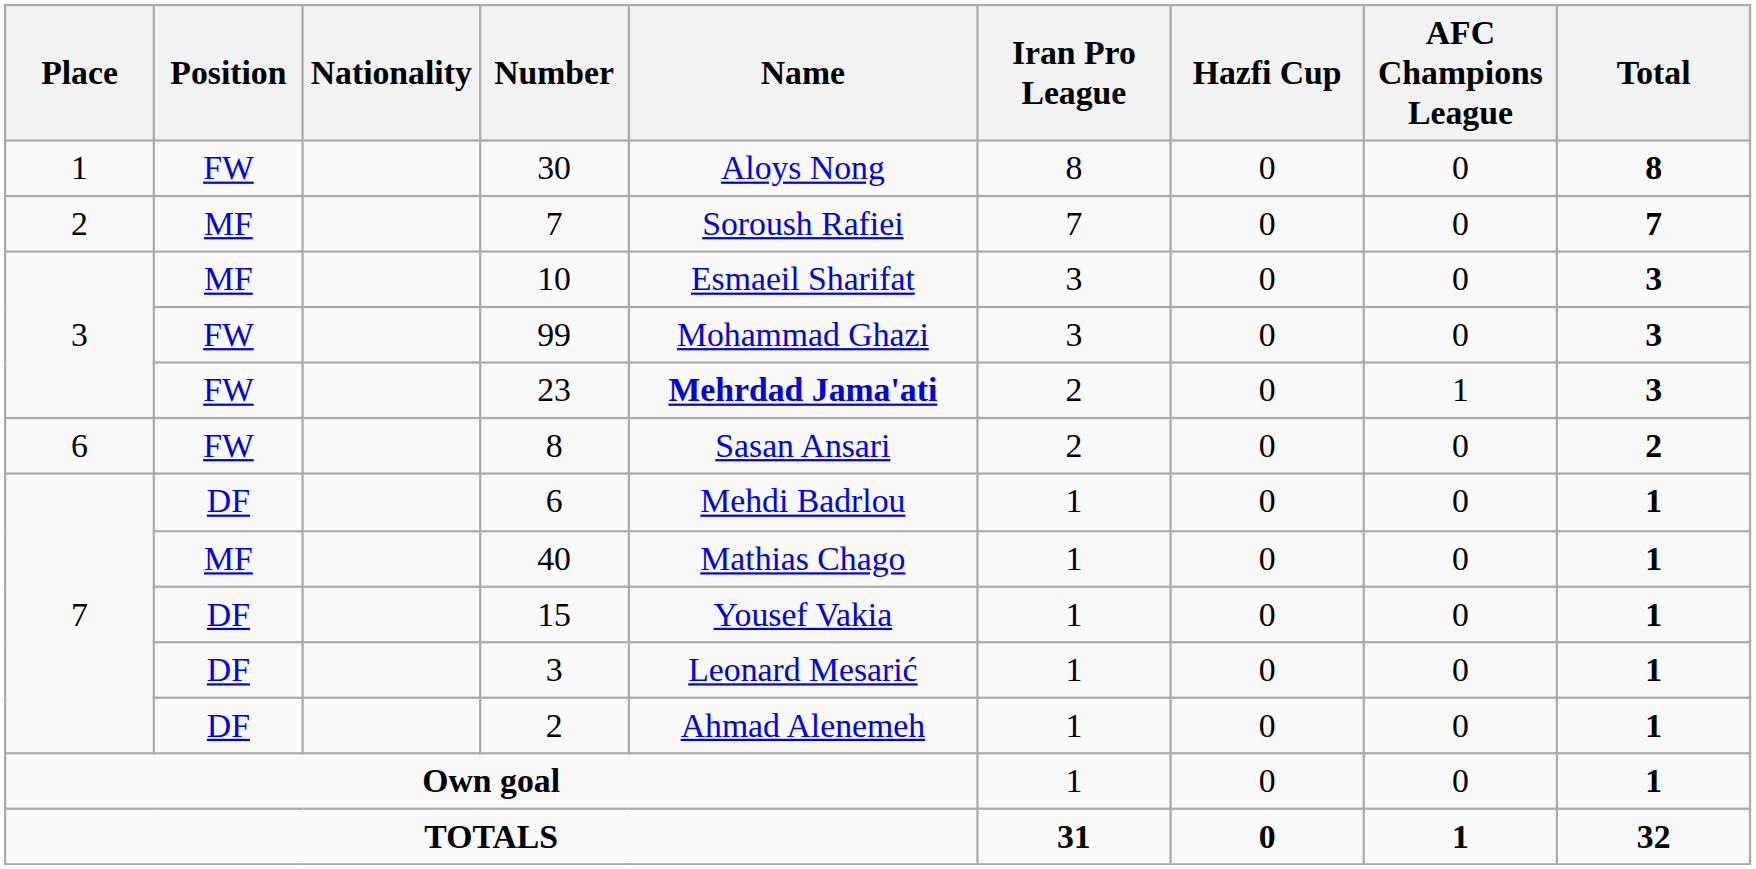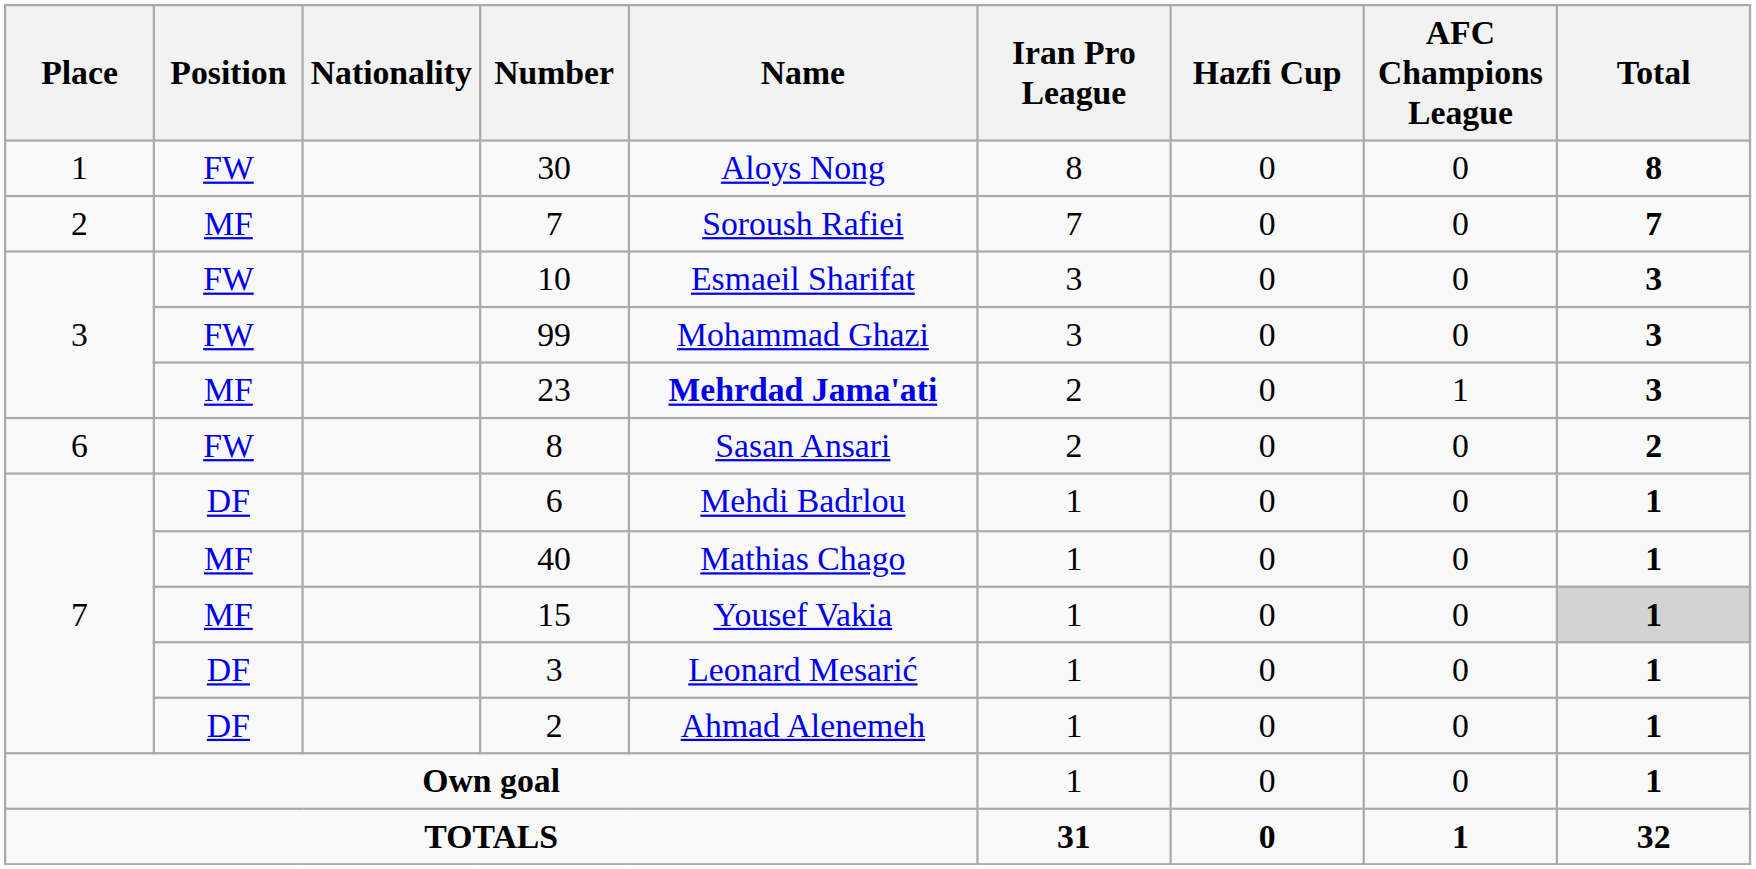(228, 279) MF -> (228, 279) FW
(228, 390) FW -> (228, 390) MF
(228, 613) DF -> (228, 613) MF
(1654, 613) no background -> (1654, 613) lightgrey background
